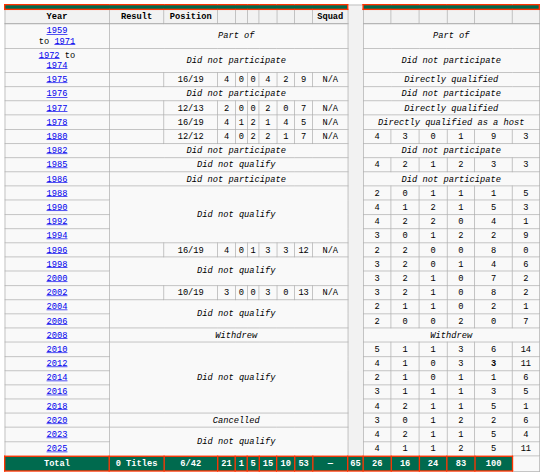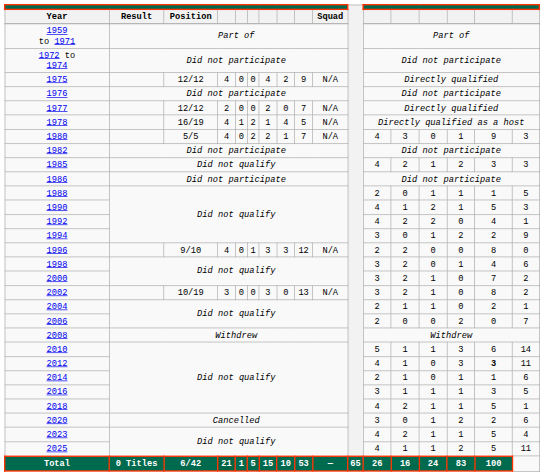(191, 80) 16/19 -> (191, 80) 12/12
(191, 108) 12/13 -> (191, 108) 12/12
(191, 136) 12/12 -> (191, 136) 5/5
(191, 250) 16/19 -> (191, 250) 9/10
